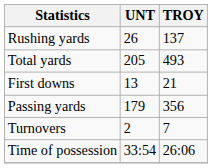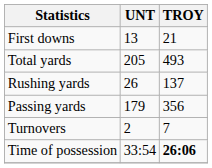rows swapped: (41, 83) <-> (49, 38)
(179, 151) normal -> (179, 151) bold
